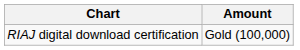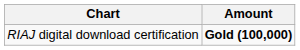(247, 34) normal -> (248, 34) bold
